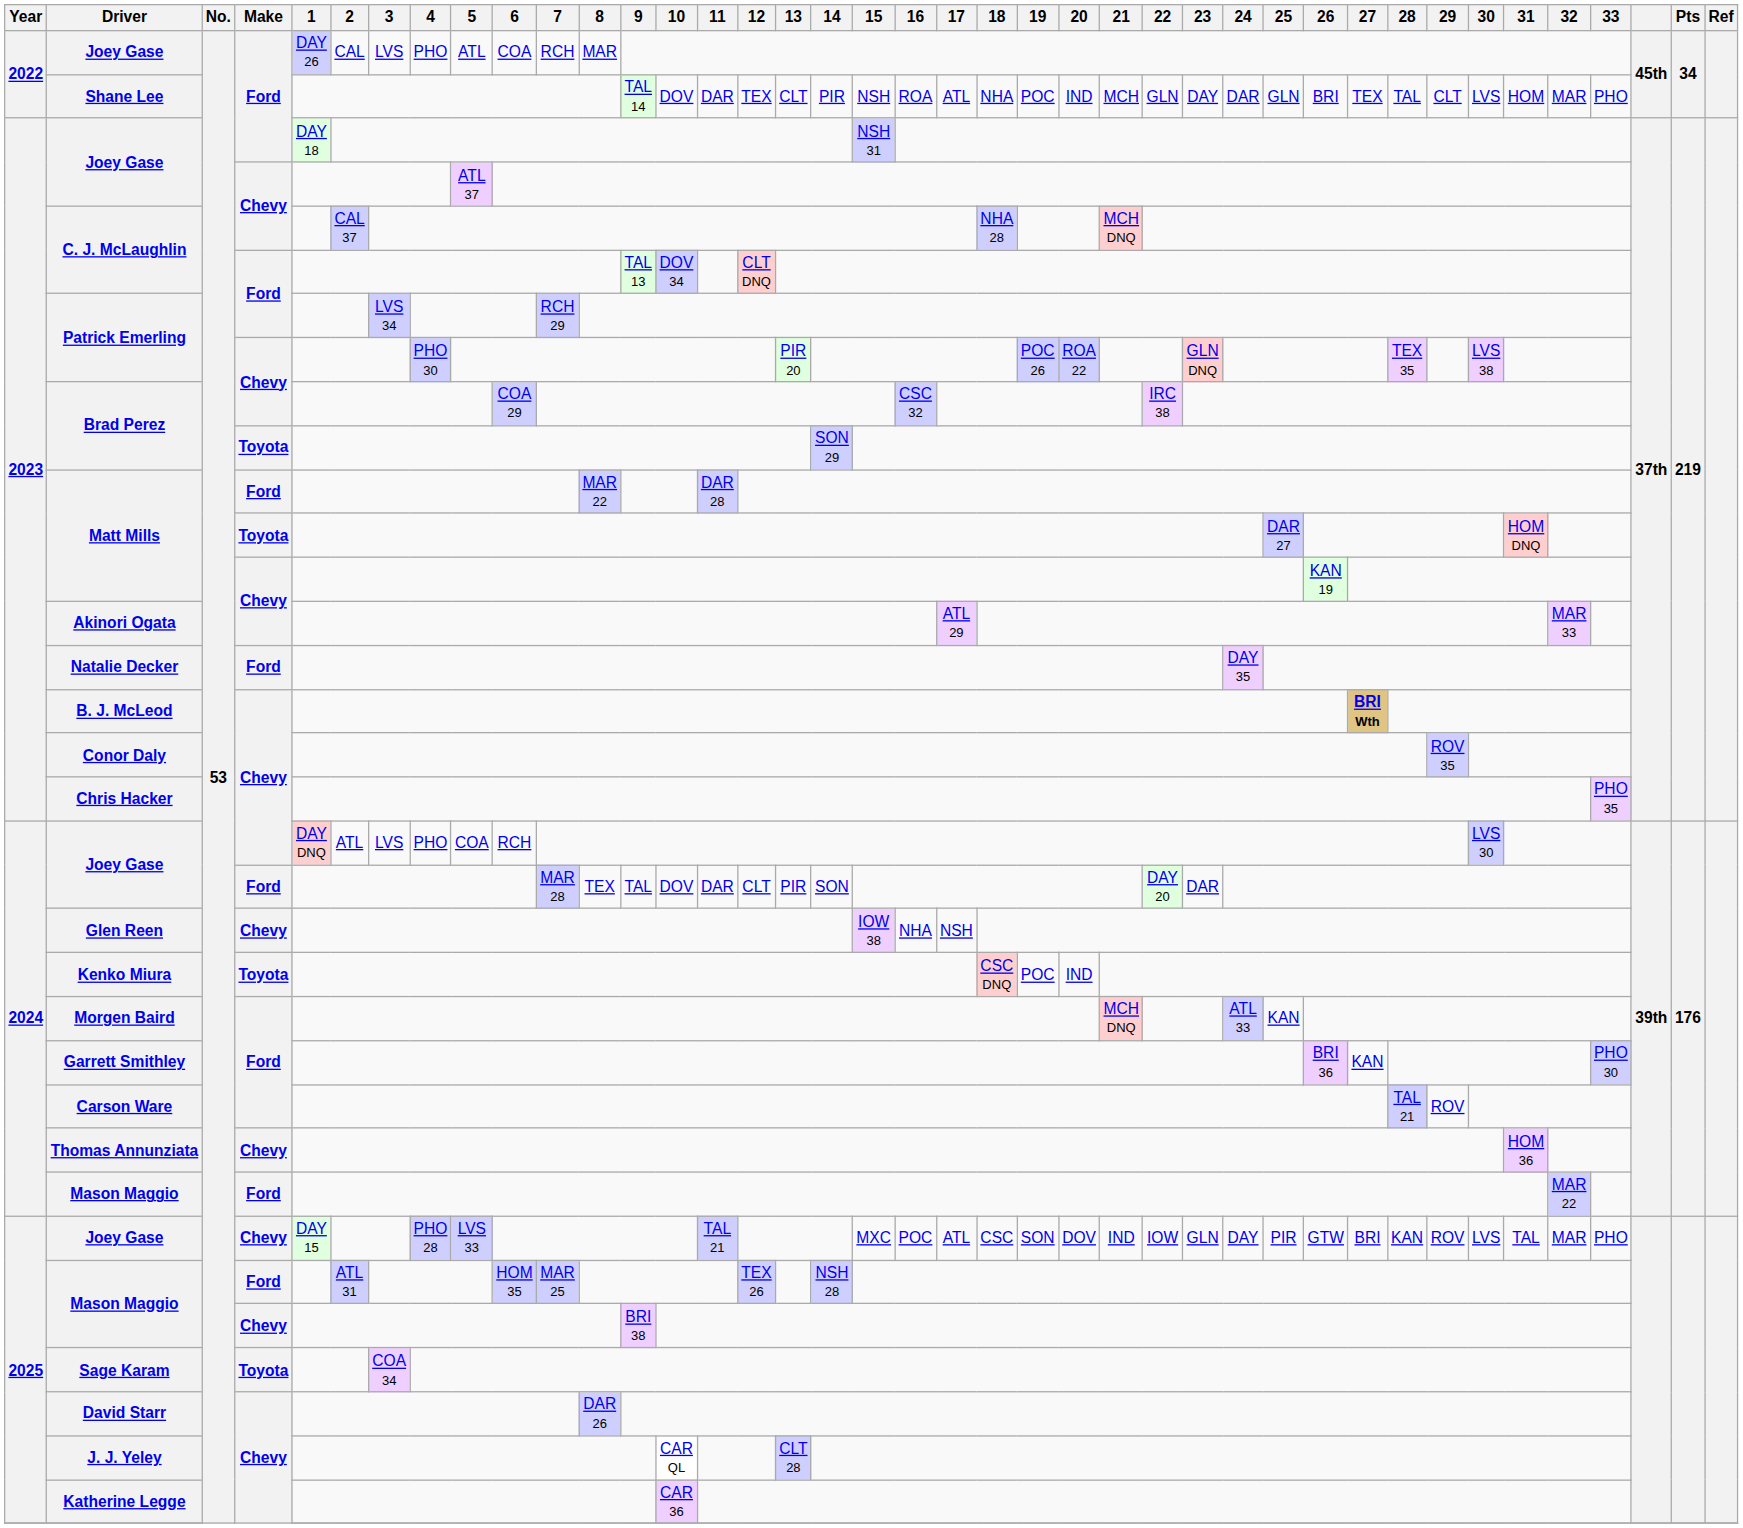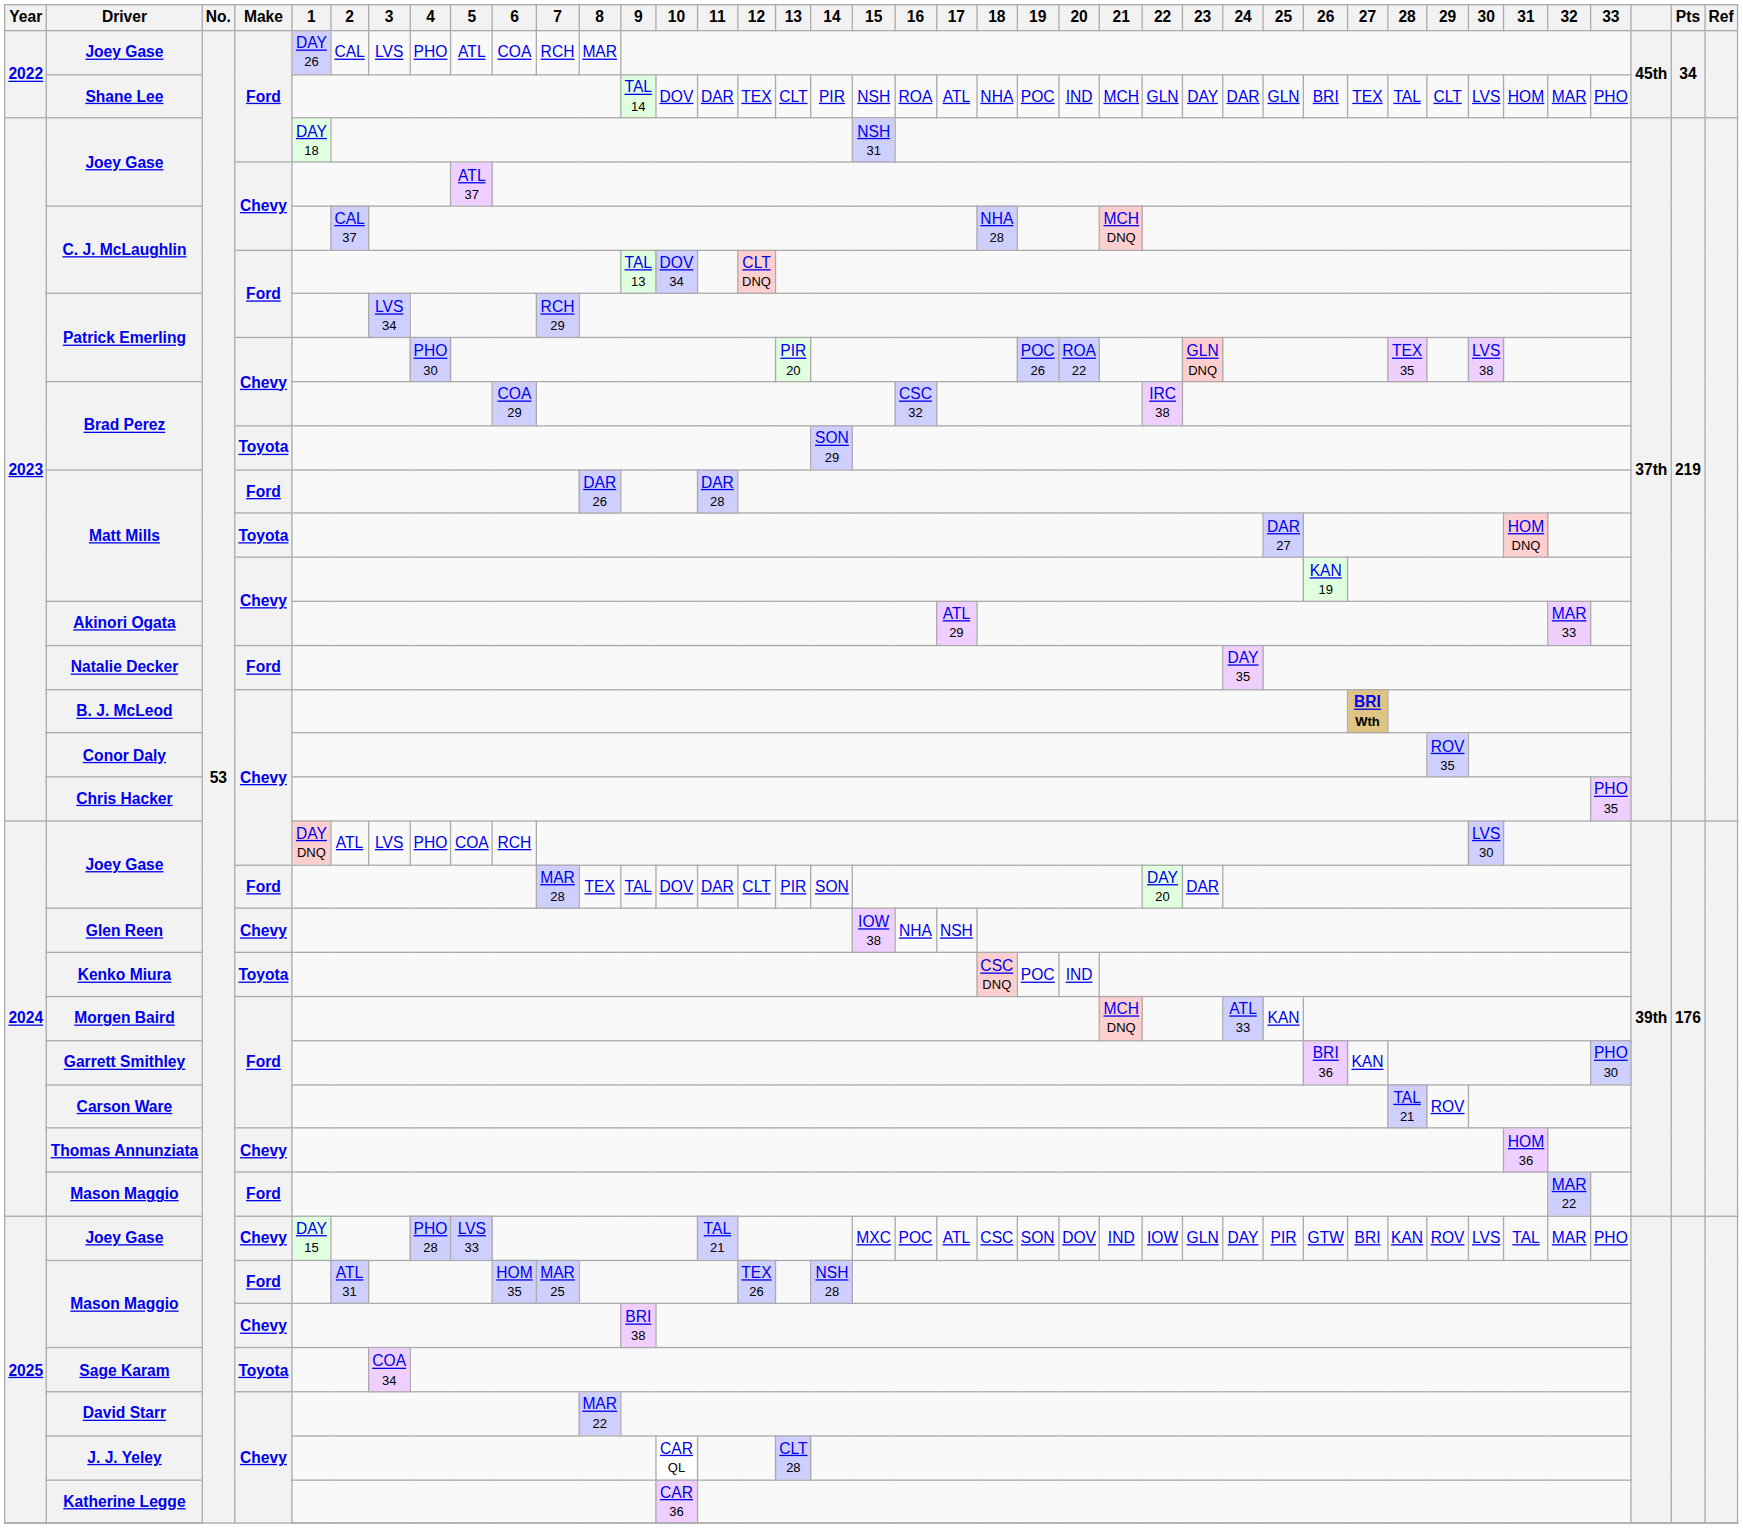(600, 491) MAR 22 -> (600, 491) DAR 26
(600, 1413) DAR 26 -> (600, 1413) MAR 22
